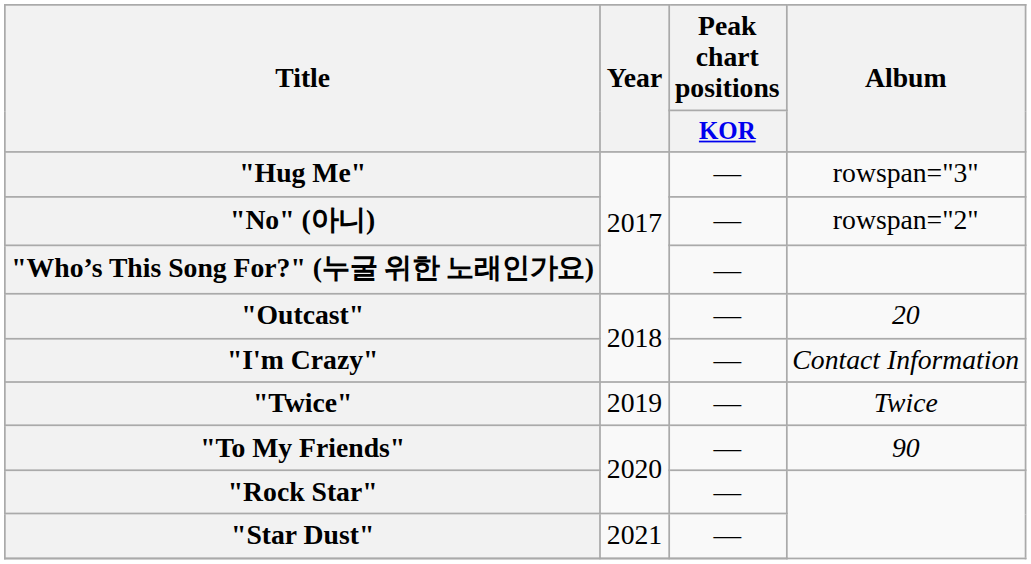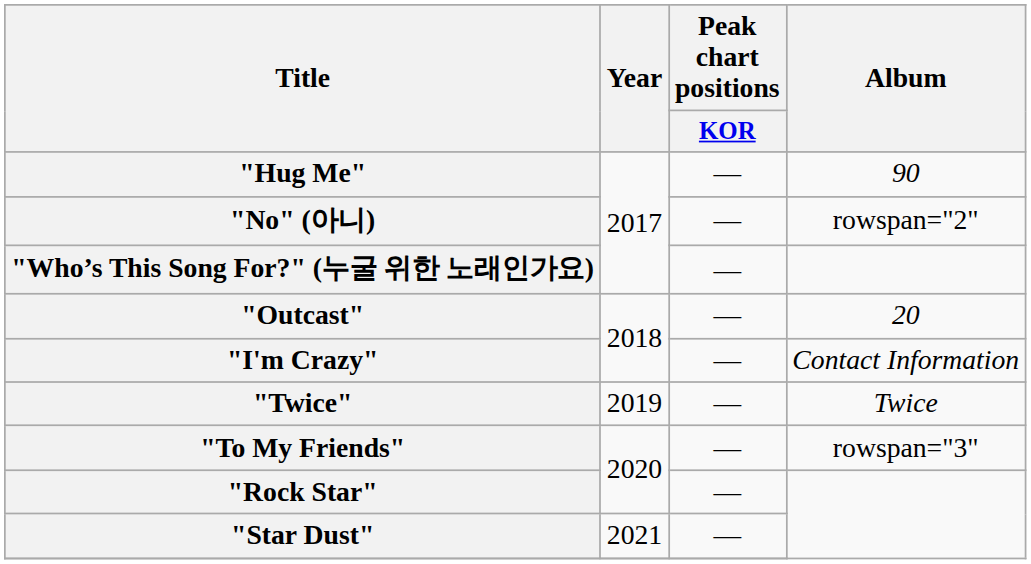(906, 173) rowspan="3" -> (906, 173) 90
(906, 447) 90 -> (906, 447) rowspan="3"
